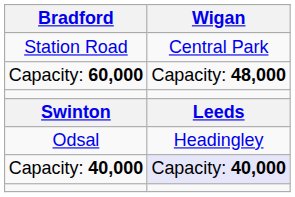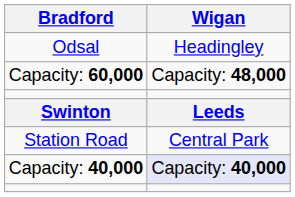(76, 47) Station Road -> (76, 47) Odsal
(219, 47) Central Park -> (219, 47) Headingley
(76, 140) Odsal -> (76, 140) Station Road
(219, 140) Headingley -> (219, 140) Central Park
